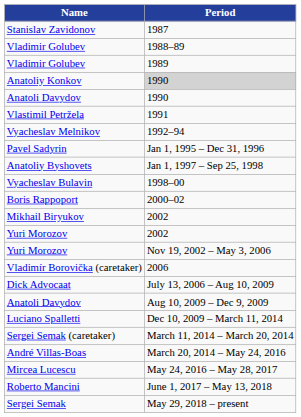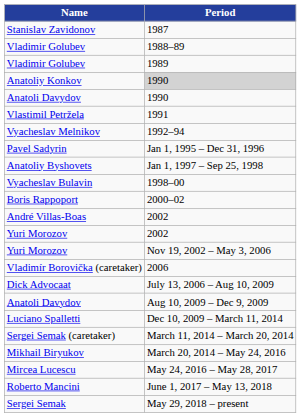(45, 217) Mikhail Biryukov -> (46, 217) André Villas-Boas
(46, 353) André Villas-Boas -> (45, 353) Mikhail Biryukov
